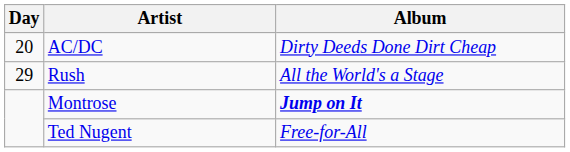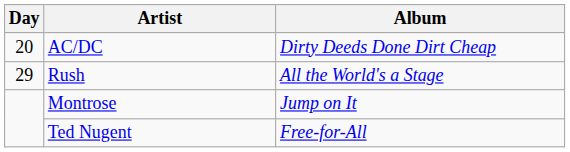(321, 103) bold -> (318, 103) normal
